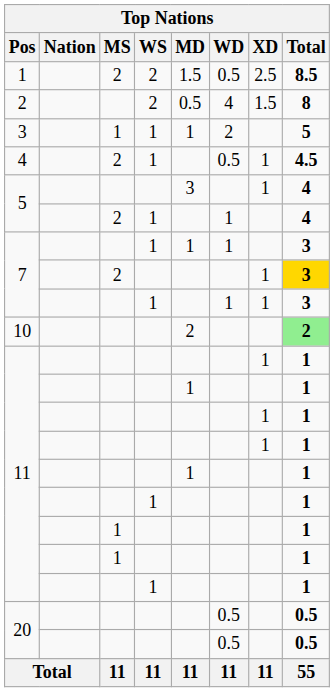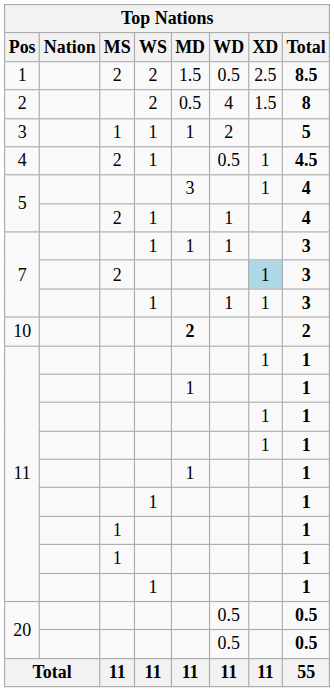(265, 274) no background -> (265, 274) lightblue background
(306, 274) gold background -> (306, 274) no background
(190, 331) normal -> (190, 331) bold
(306, 331) lightgreen background -> (306, 331) no background
